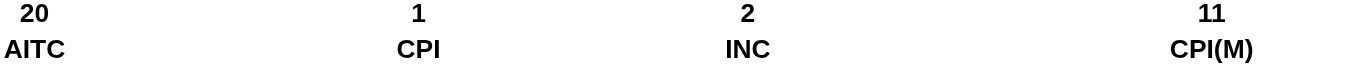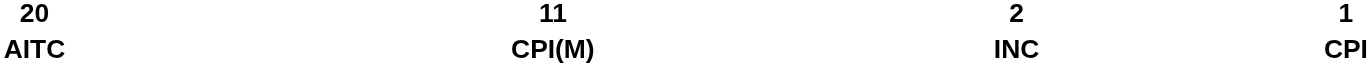columns swapped: (1212, 13) <-> (419, 13)
